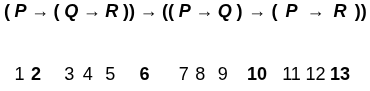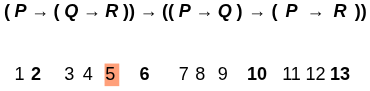(110, 74) no background -> (110, 74) lightsalmon background
